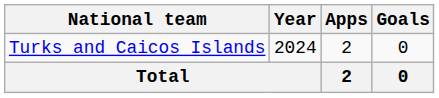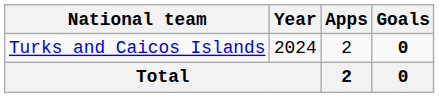(403, 48) normal -> (403, 48) bold
